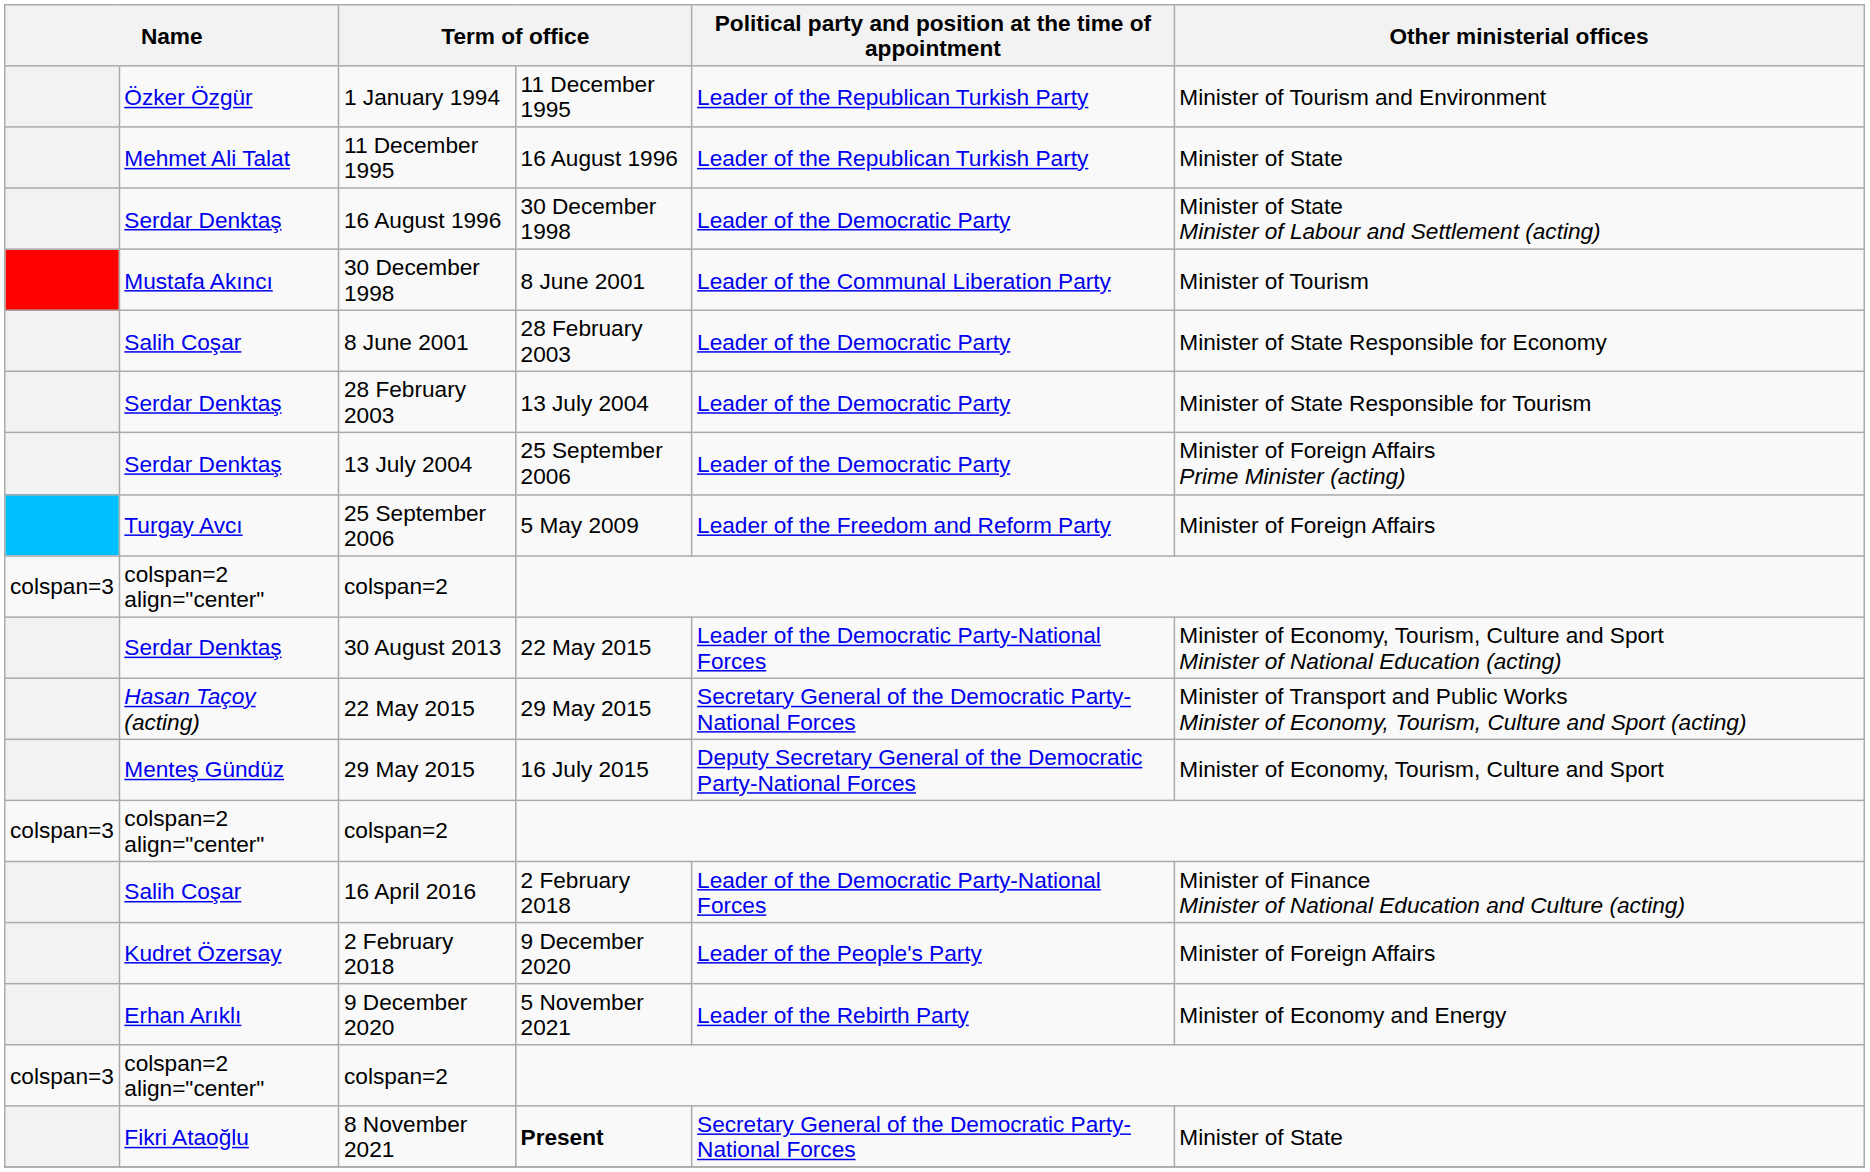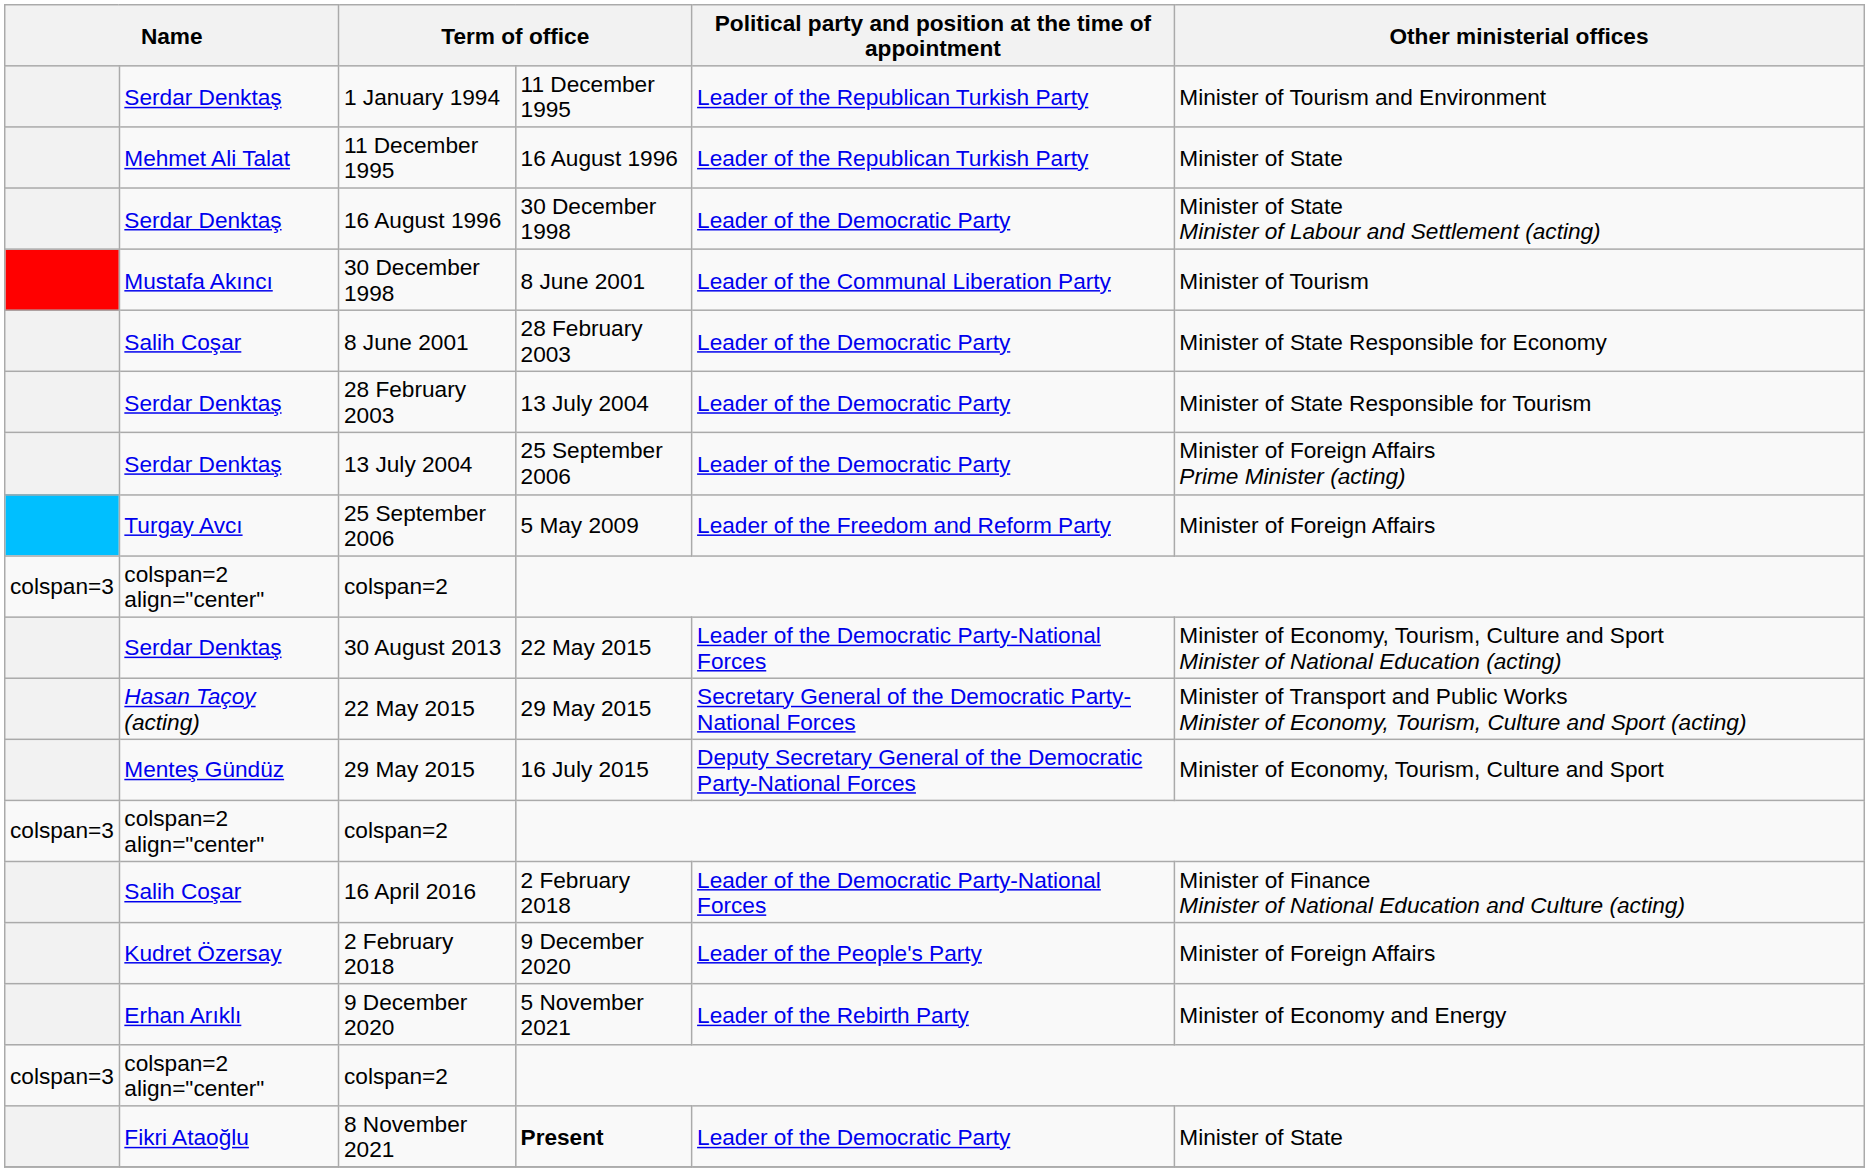(188, 97) Özker Özgür -> (203, 97) Serdar Denktaş
(914, 1137) Secretary General of the Democratic Party-National Forces -> (854, 1137) Leader of the Democratic Party
